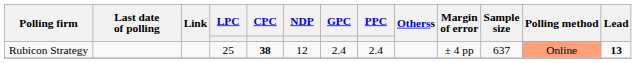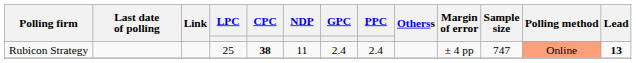(302, 50) 12 -> (302, 50) 11
(502, 50) 637 -> (502, 50) 747
